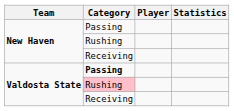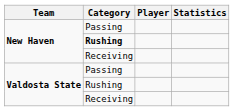(104, 41) normal -> (104, 41) bold
(104, 70) bold -> (104, 70) normal
(104, 84) pink background -> (104, 84) no background
